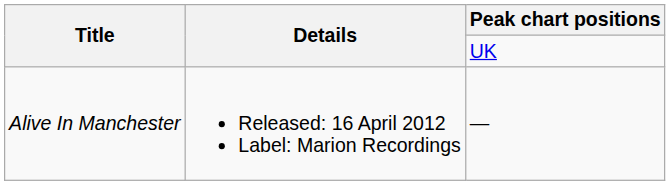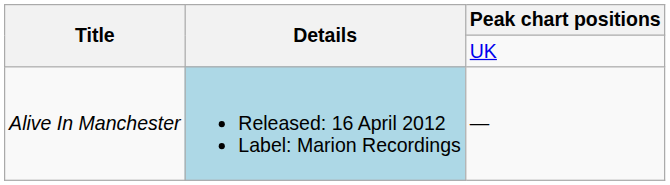(325, 134) no background -> (325, 134) lightblue background
